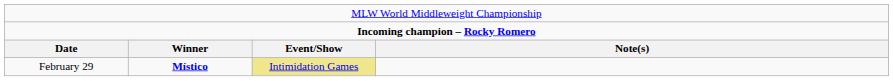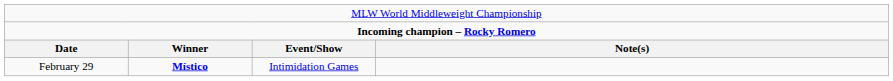(314, 66) khaki background -> (314, 66) no background
